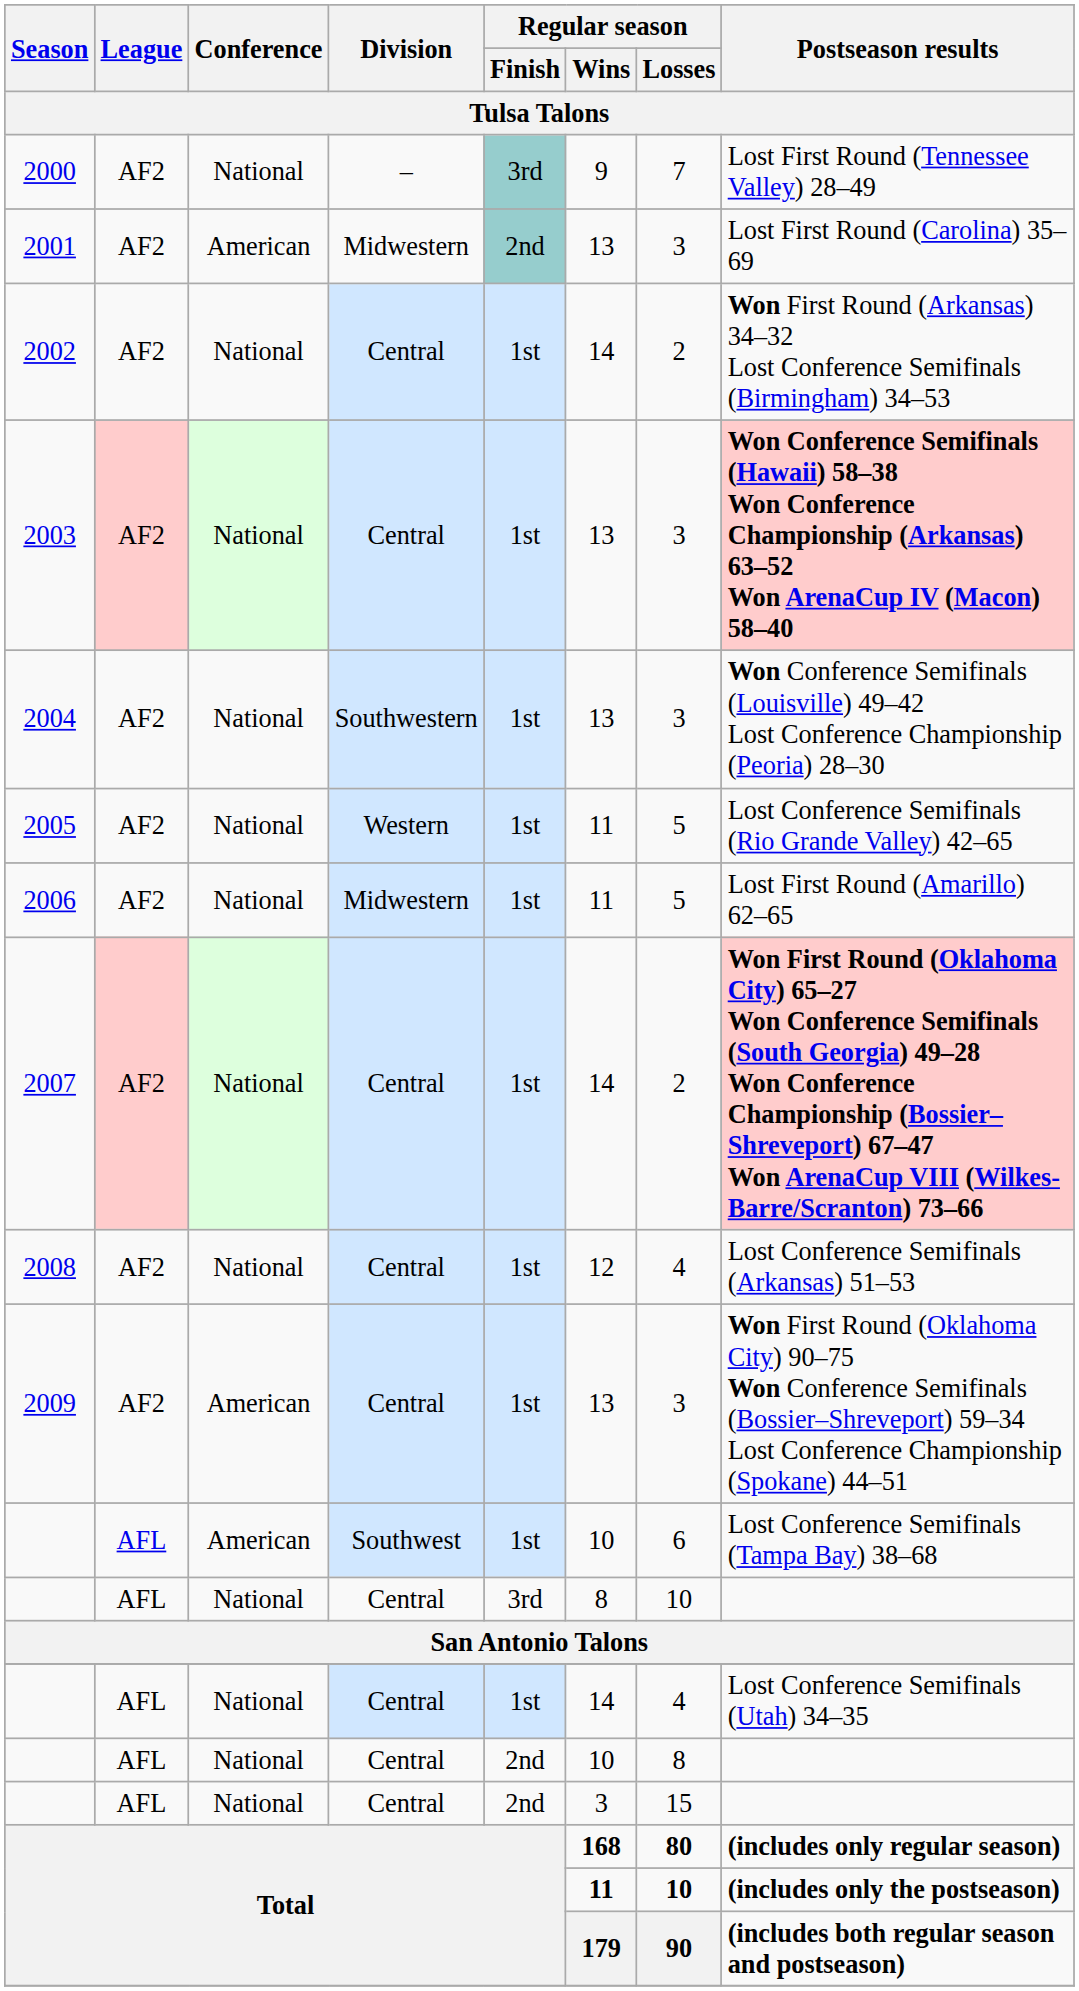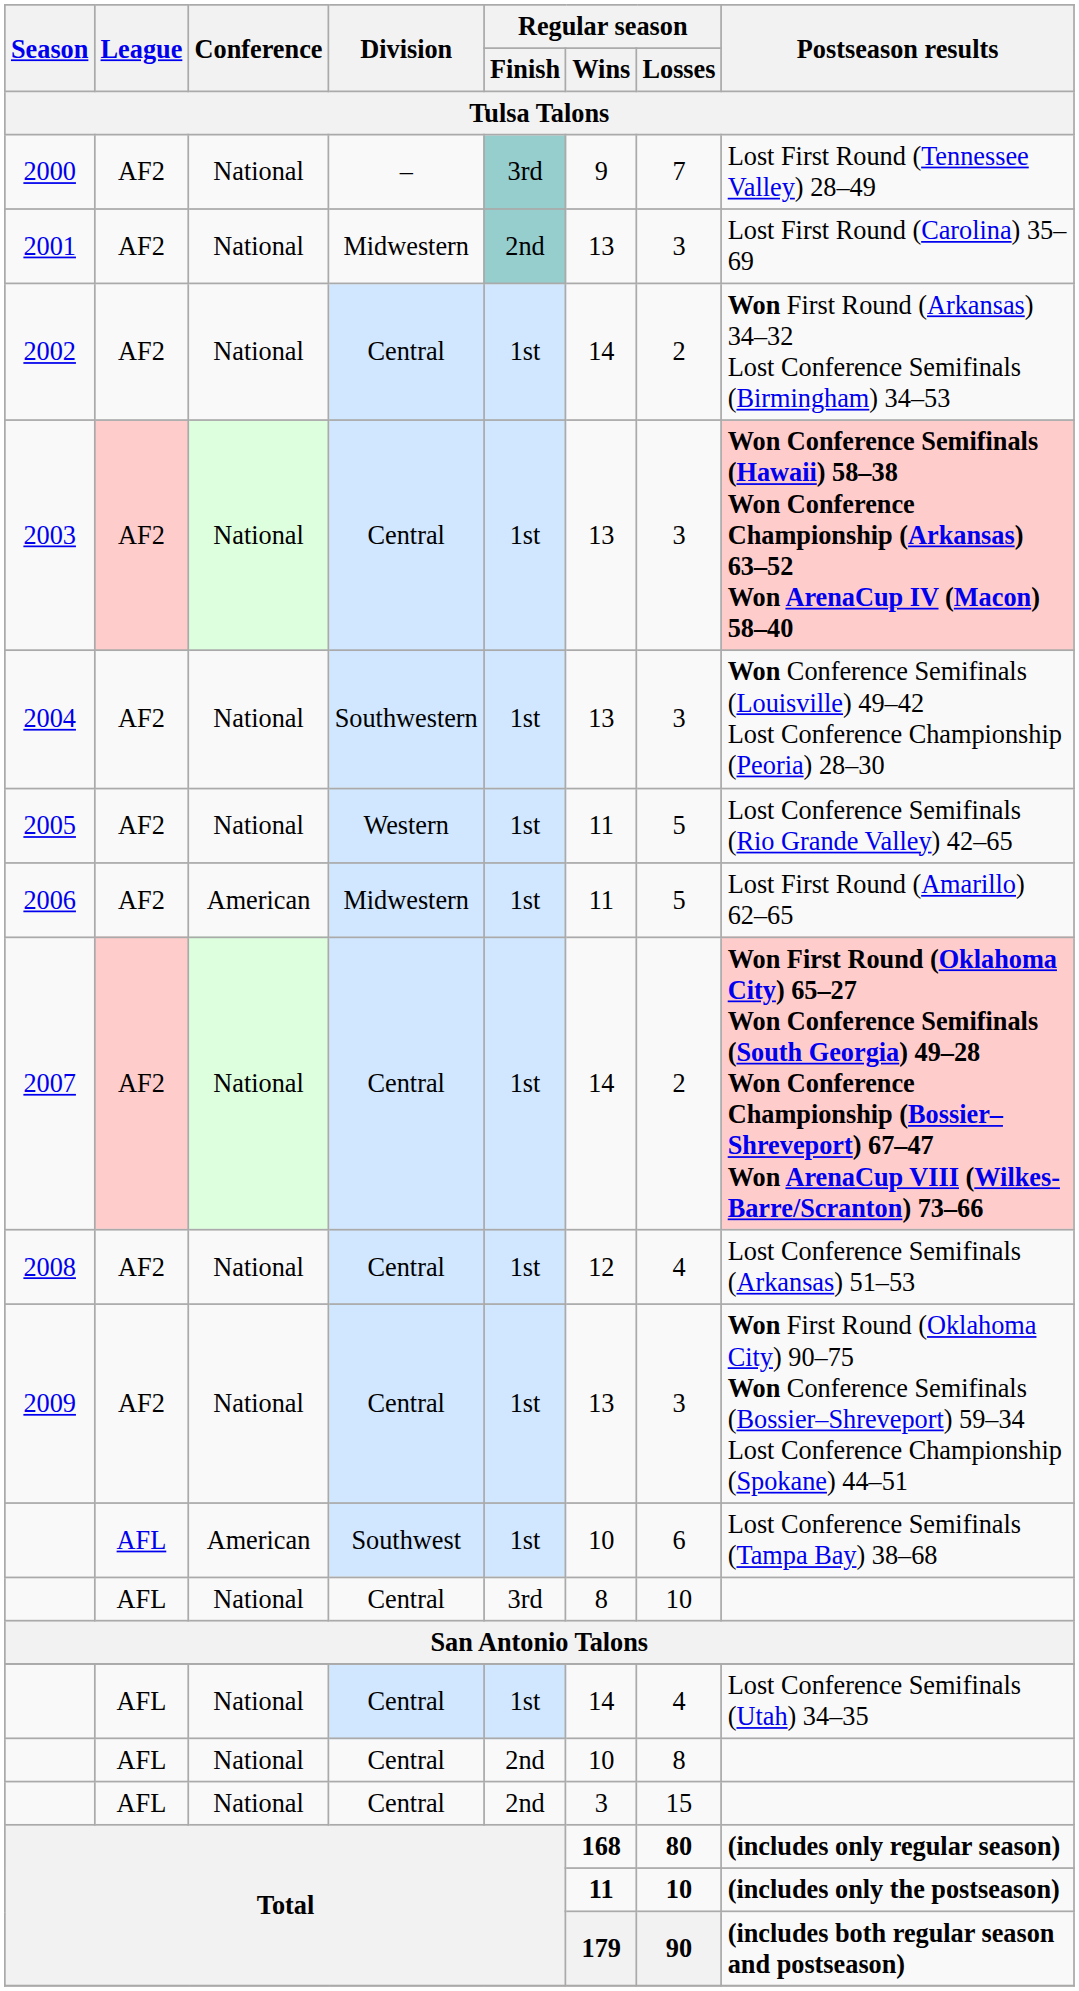(258, 246) American -> (259, 246) National
(259, 899) National -> (258, 899) American
(258, 1403) American -> (259, 1403) National
